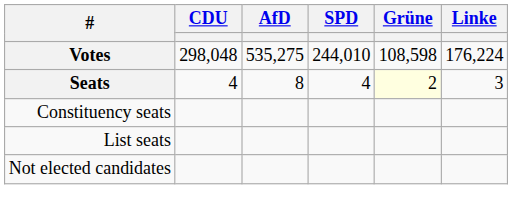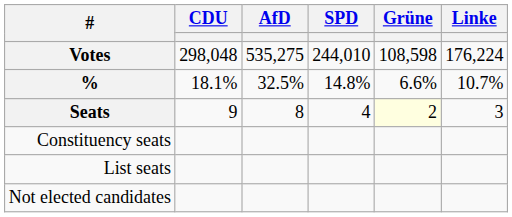+ row: (90, 83)
(233, 83) 4 -> (233, 112) 9
